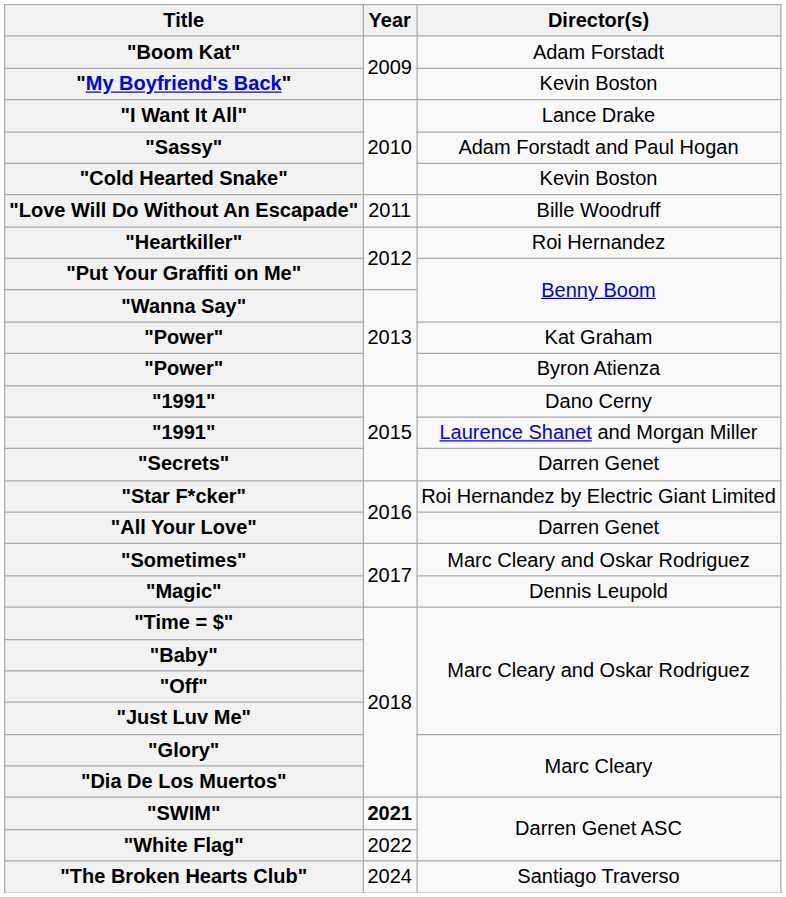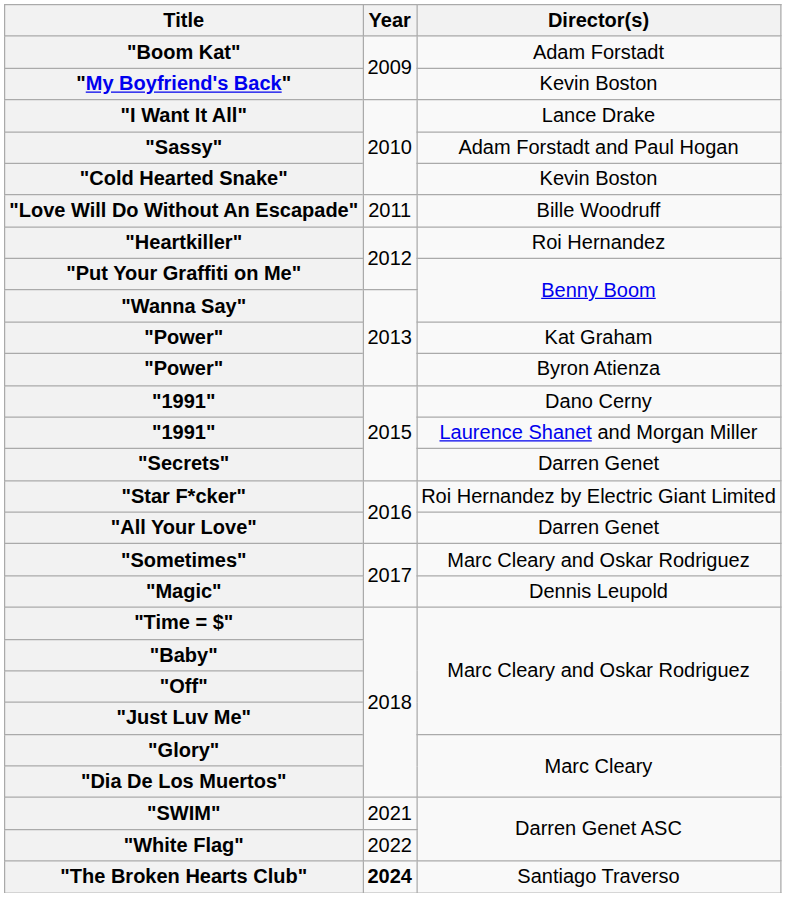(390, 813) bold -> (390, 813) normal
(390, 876) normal -> (390, 876) bold
